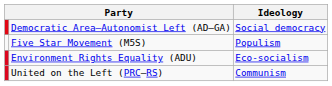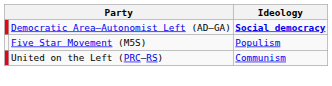(280, 27) normal -> (280, 27) bold
- row: (104, 58)
